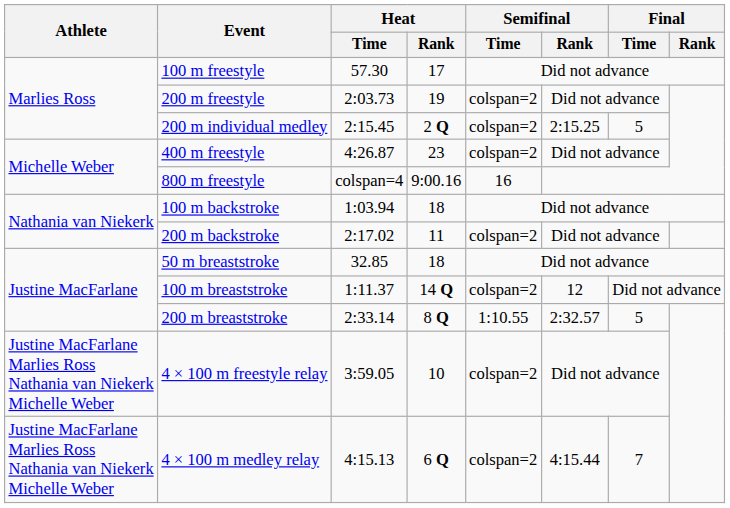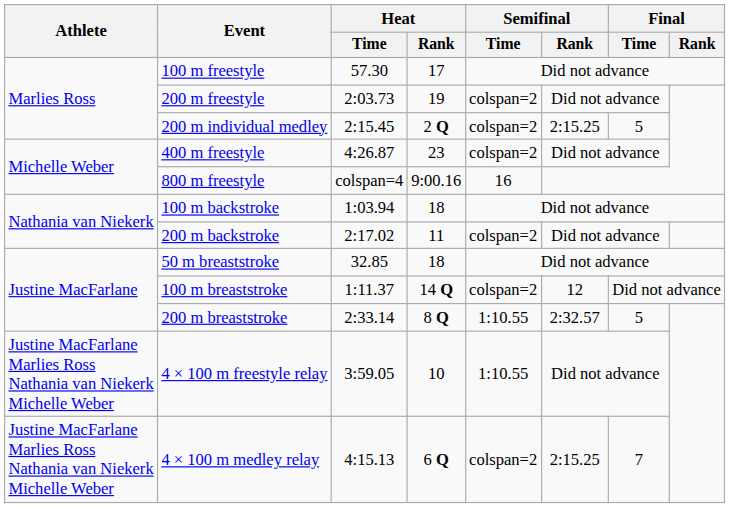(503, 374) colspan=2 -> (503, 374) 1:10.55
(575, 460) 4:15.44 -> (575, 460) 2:15.25
